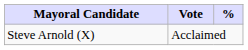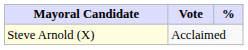(51, 34) no background -> (51, 34) lightyellow background
